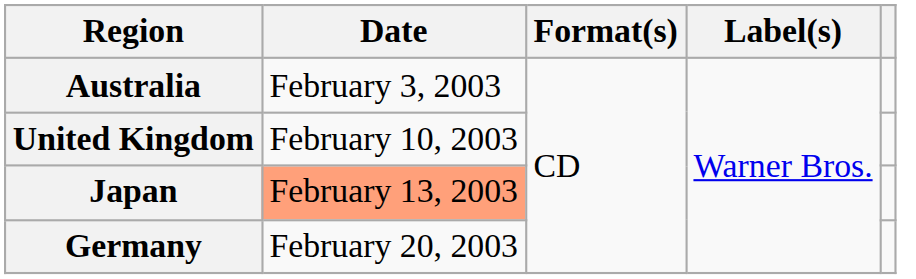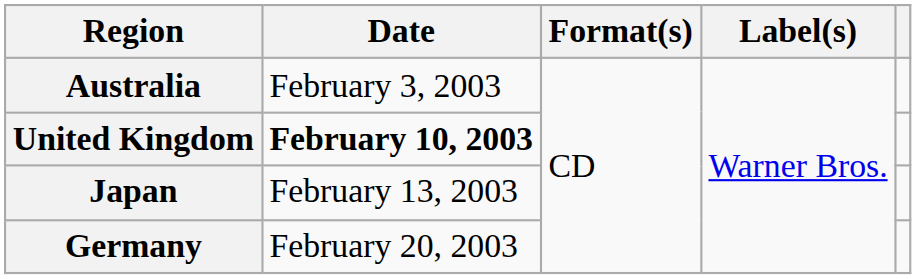(394, 138) normal -> (401, 138) bold
(394, 191) lightsalmon background -> (394, 191) no background
